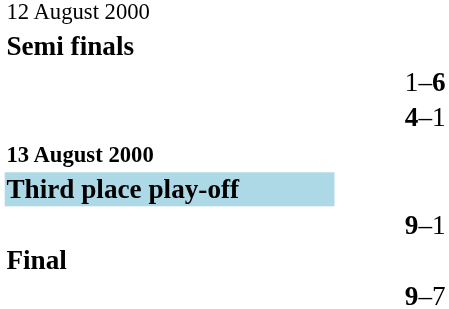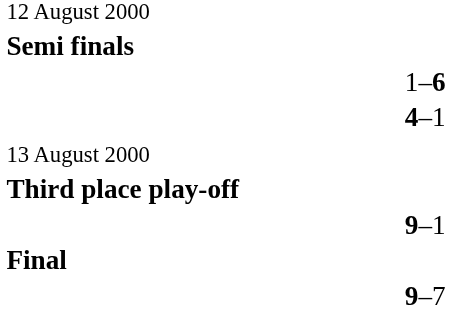(80, 153) bold -> (78, 154) normal
(123, 188) lightblue background -> (123, 188) no background
